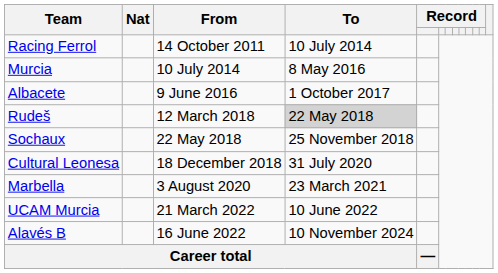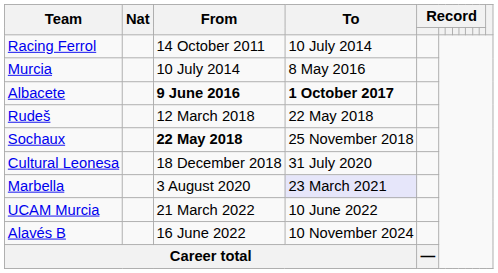(197, 92) normal -> (198, 92) bold
(339, 92) normal -> (341, 92) bold
(331, 116) lightgrey background -> (331, 116) no background
(199, 139) normal -> (199, 139) bold
(338, 186) no background -> (338, 186) lavender background
